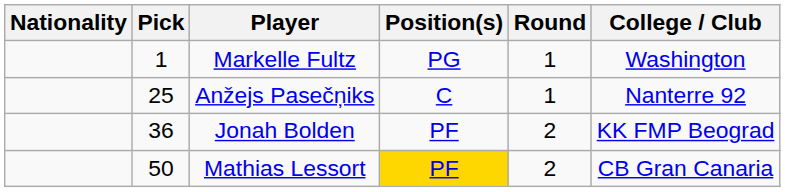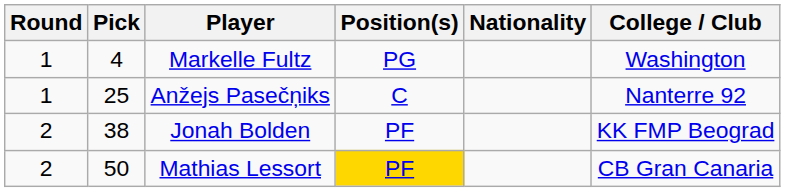columns swapped: (550, 22) <-> (68, 22)
(161, 58) 1 -> (117, 58) 4
(161, 131) 36 -> (117, 131) 38
